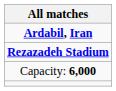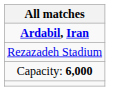(58, 52) bold -> (55, 52) normal
